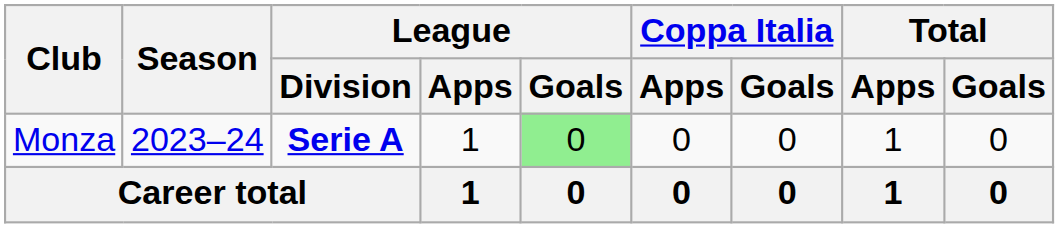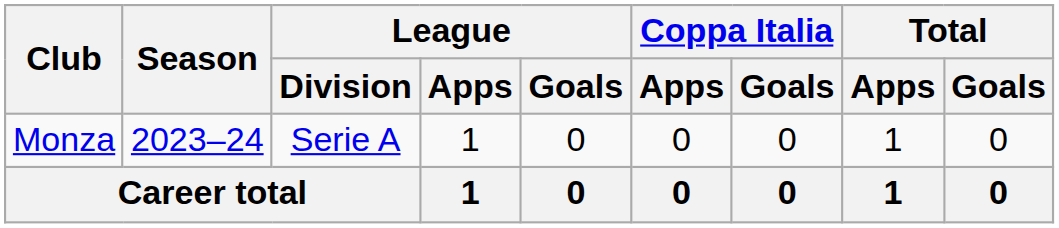(346, 139) bold -> (346, 139) normal
(576, 139) lightgreen background -> (576, 139) no background
